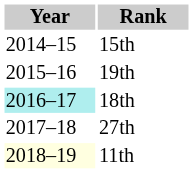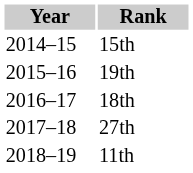(41, 100) paleturquoise background -> (41, 100) no background
(41, 155) lightyellow background -> (41, 155) no background
